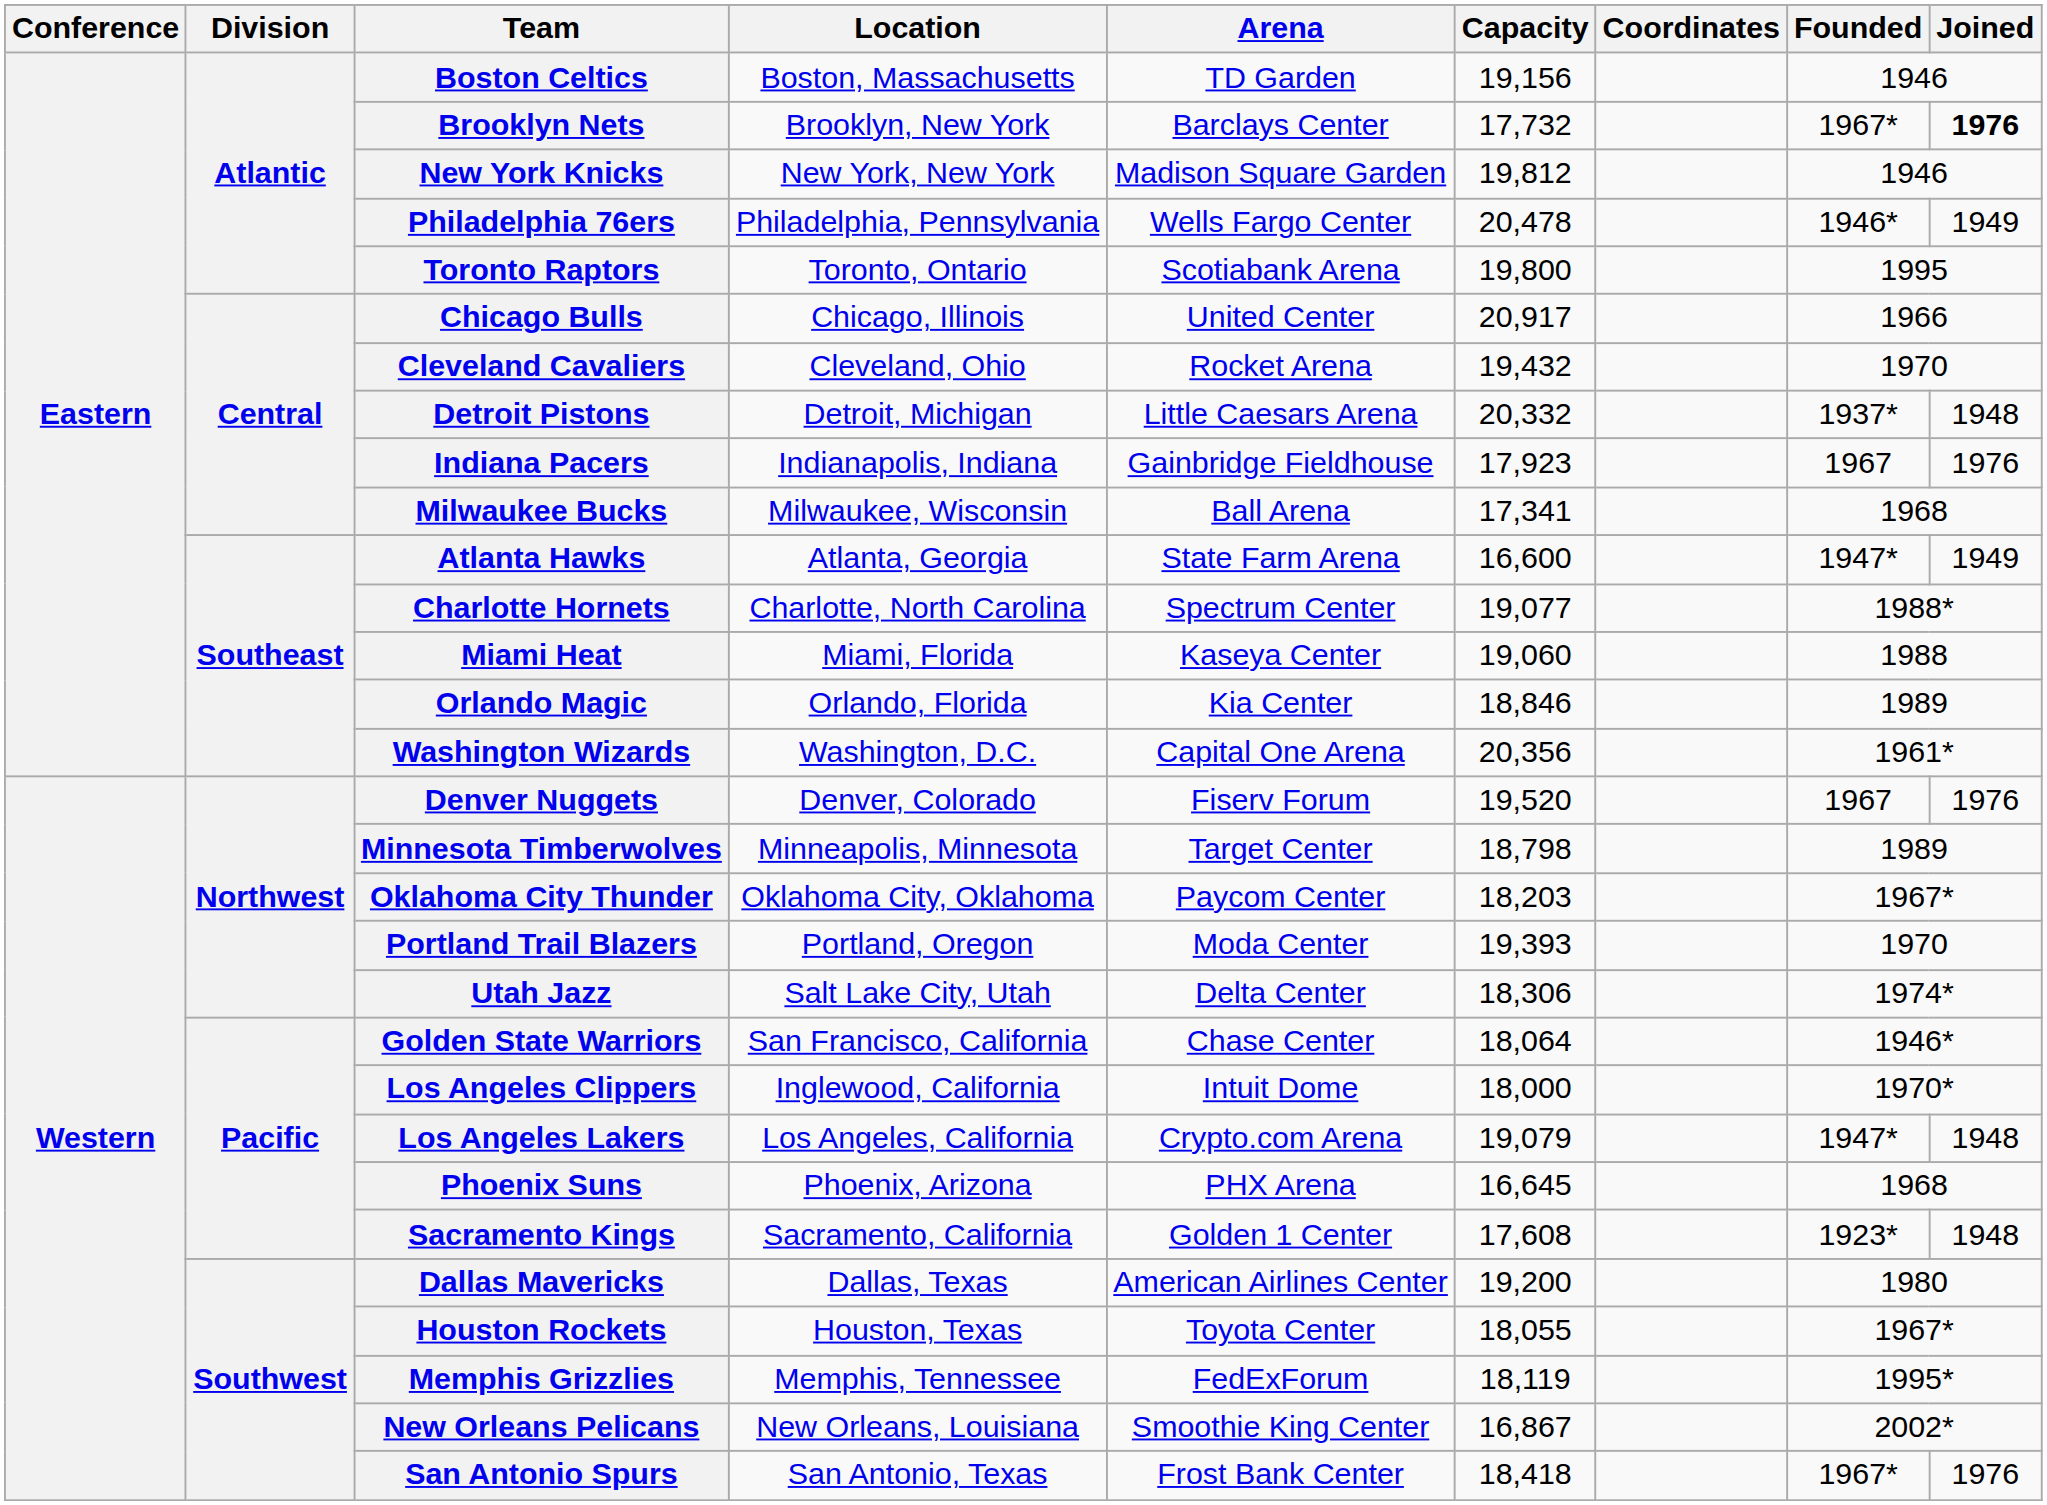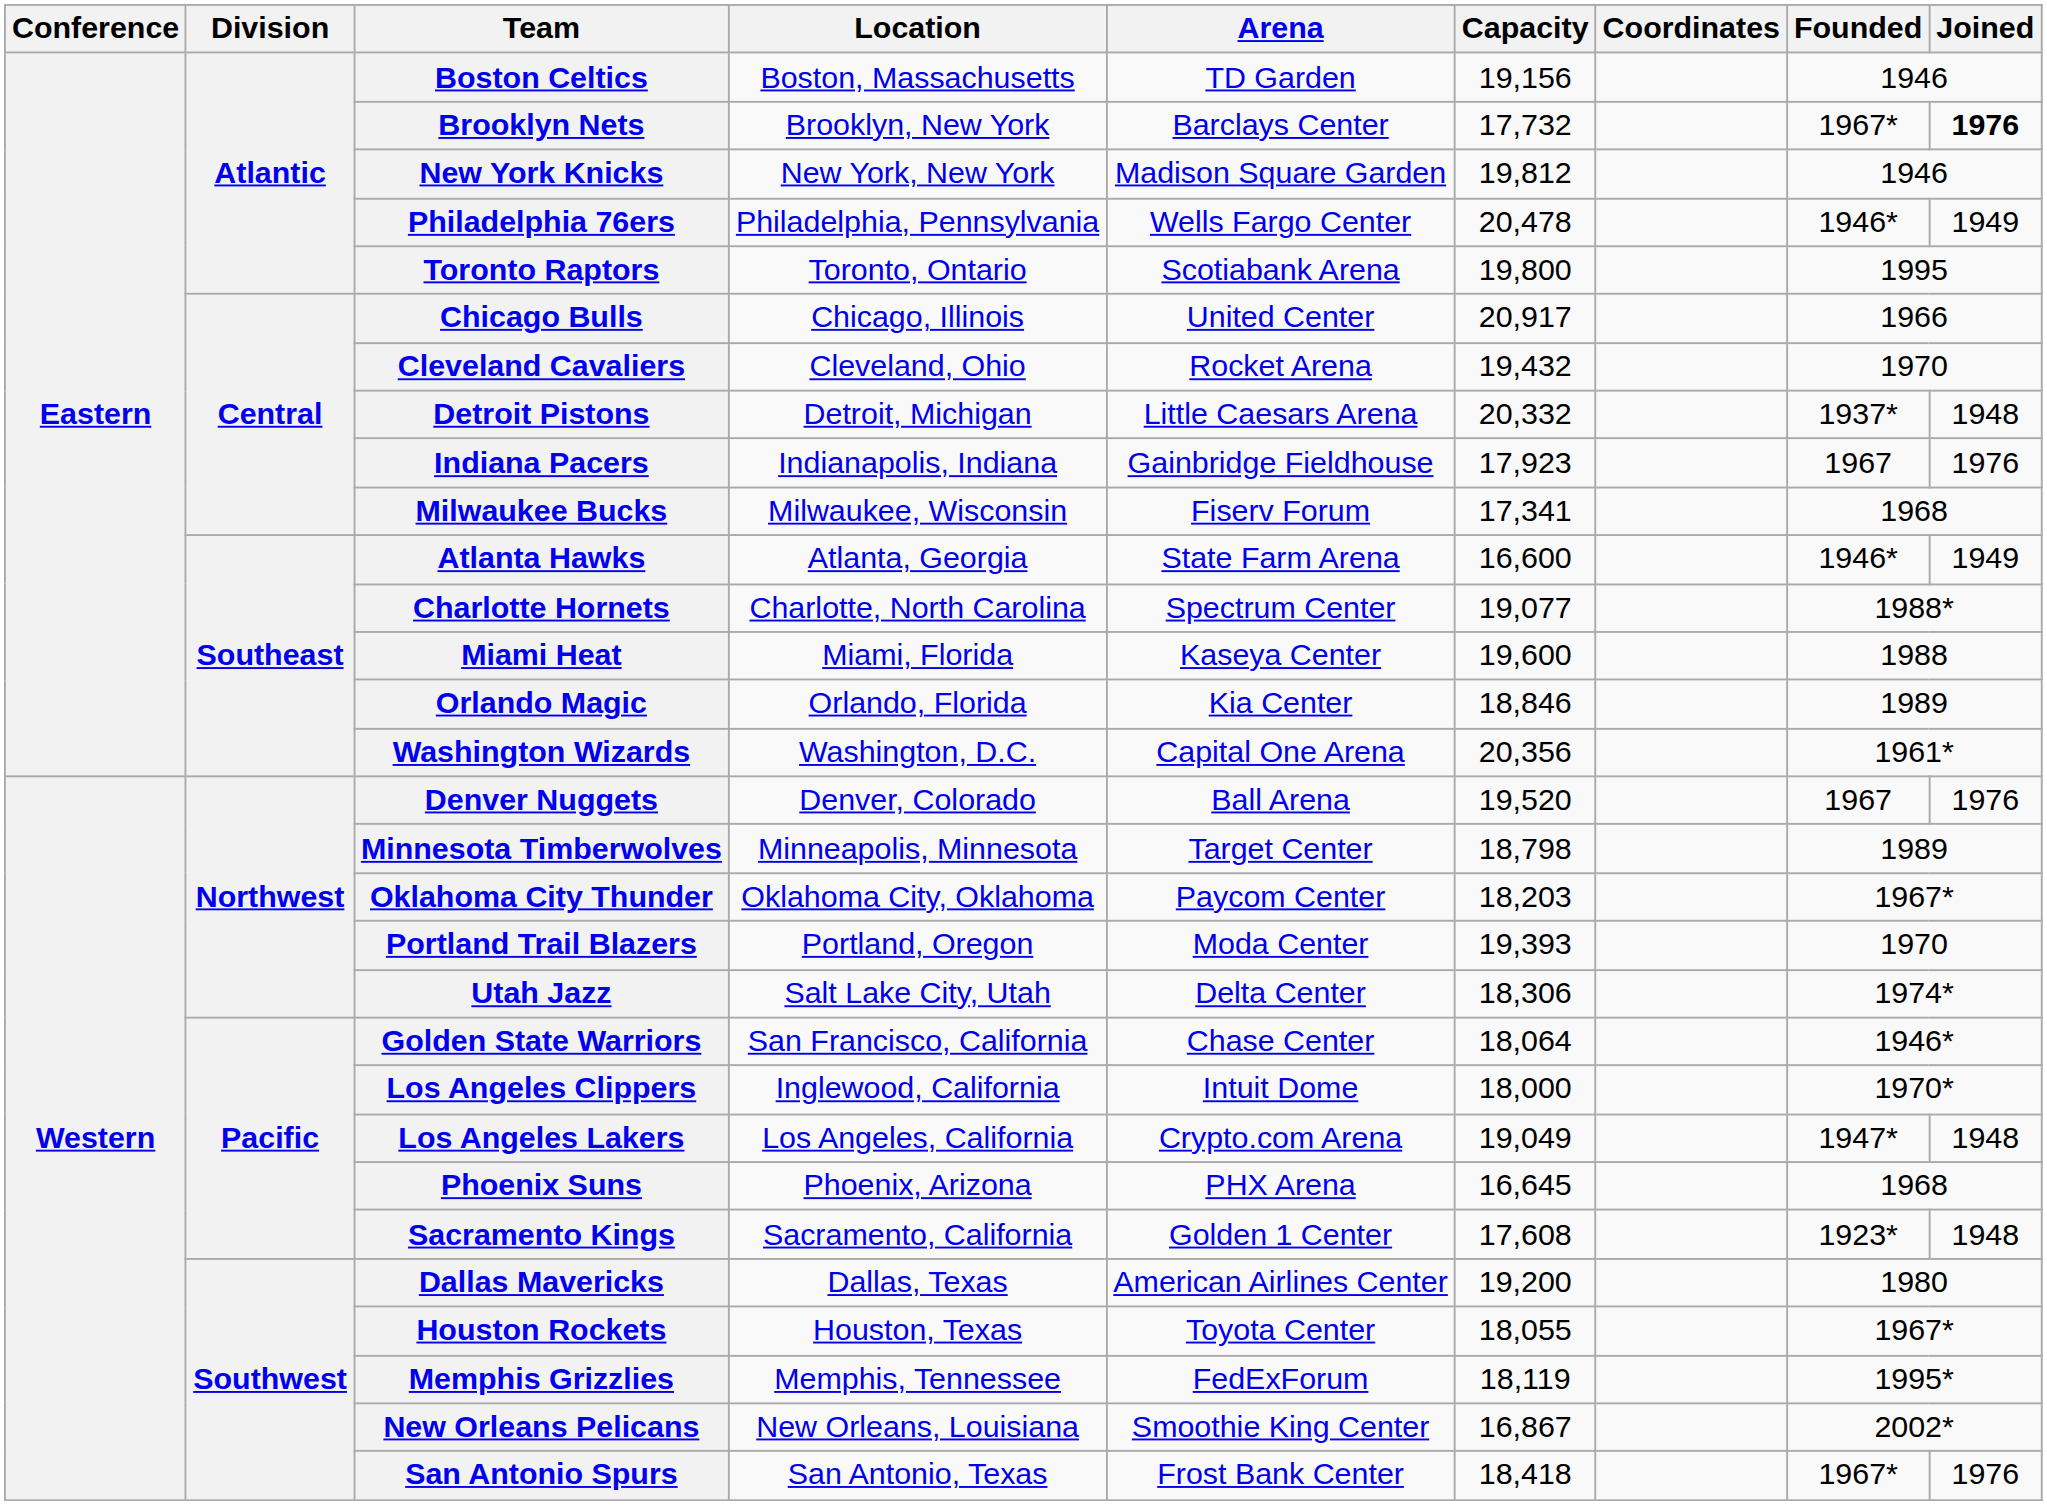(1281, 510) Ball Arena -> (1281, 510) Fiserv Forum
(1858, 558) 1947* -> (1858, 558) 1946*
(1525, 655) 19,060 -> (1525, 655) 19,600
(1281, 800) Fiserv Forum -> (1281, 800) Ball Arena
(1525, 1137) 19,079 -> (1525, 1137) 19,049
